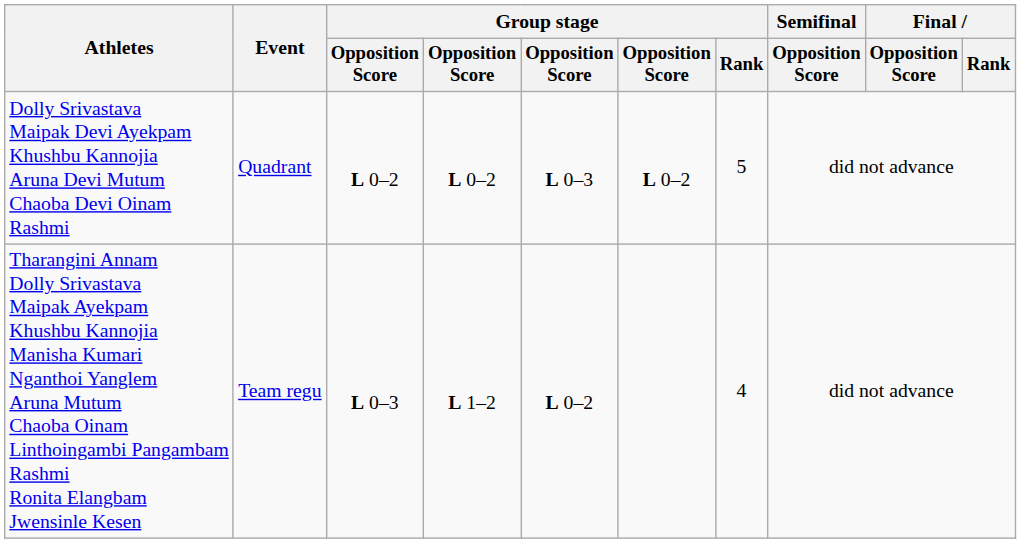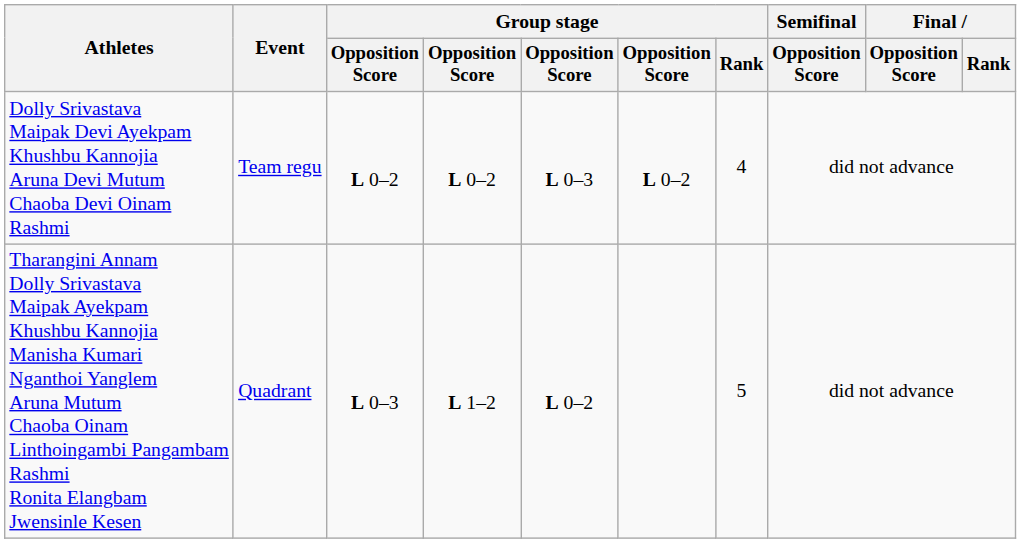(275, 167) Quadrant -> (280, 167) Team regu
(742, 167) 5 -> (742, 167) 4
(280, 390) Team regu -> (275, 390) Quadrant
(742, 390) 4 -> (742, 390) 5
